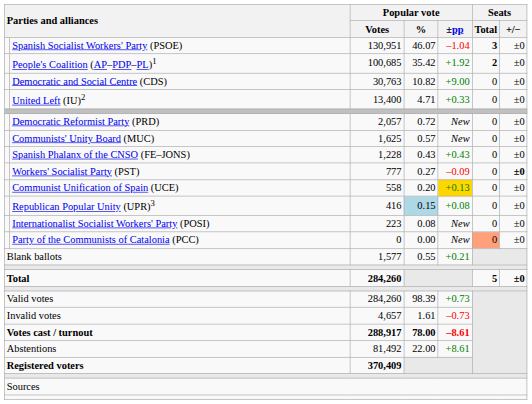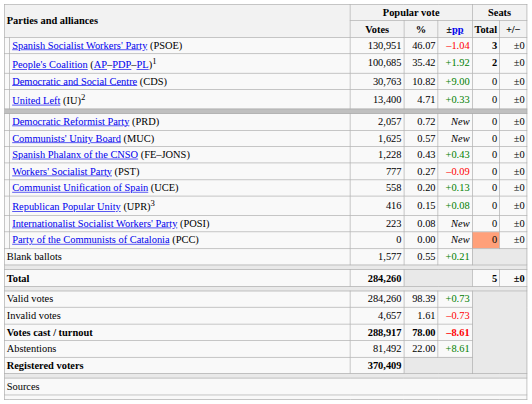(519, 171) bold -> (519, 171) normal
(458, 188) gold background -> (458, 188) no background
(426, 205) lightblue background -> (426, 205) no background
